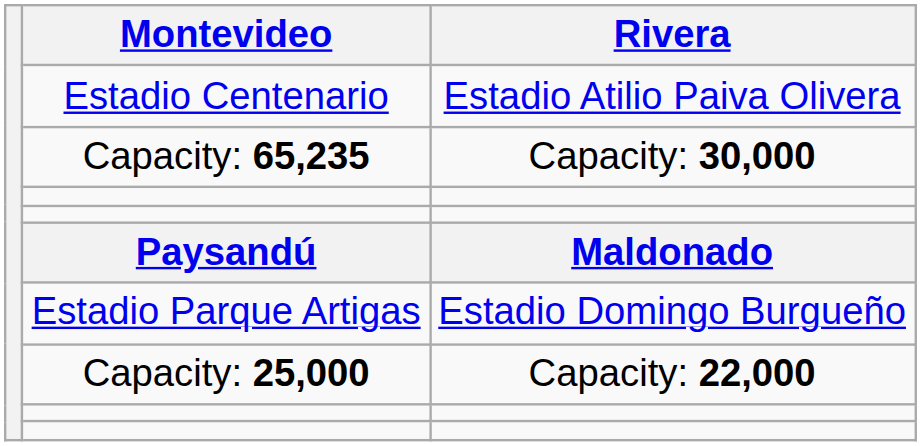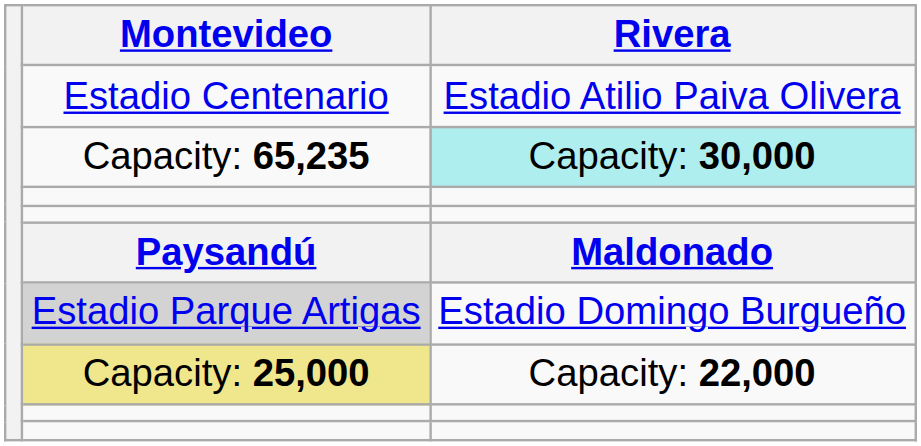(672, 156) no background -> (672, 156) paleturquoise background
(226, 312) no background -> (226, 312) lightgrey background
(226, 373) no background -> (226, 373) khaki background
